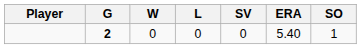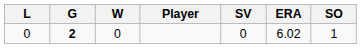columns swapped: (45, 14) <-> (198, 14)
(289, 33) 5.40 -> (289, 33) 6.02
